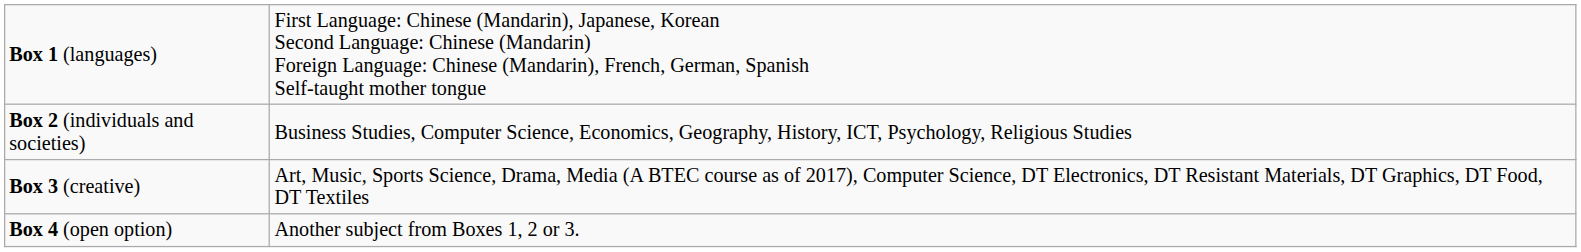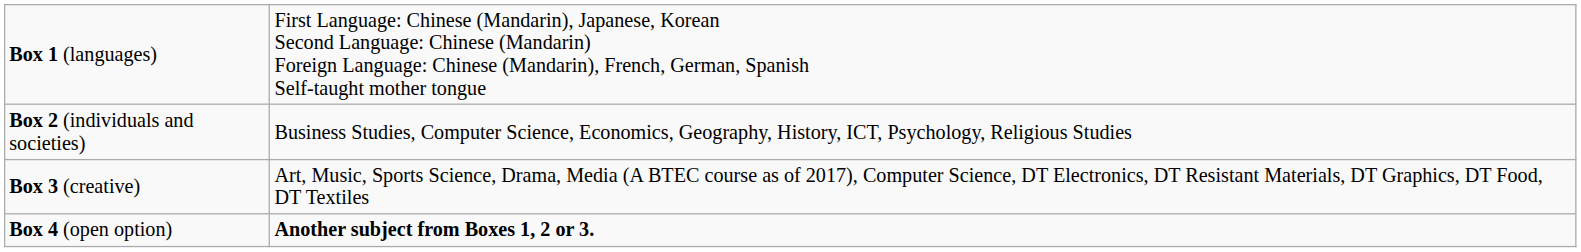(427, 229) normal -> (434, 229) bold
